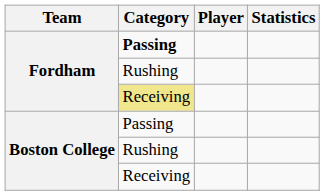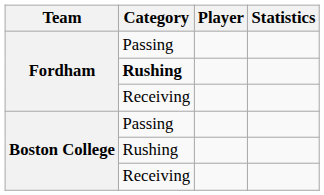(149, 44) bold -> (148, 44) normal
(150, 71) normal -> (152, 71) bold
(156, 97) khaki background -> (156, 97) no background
